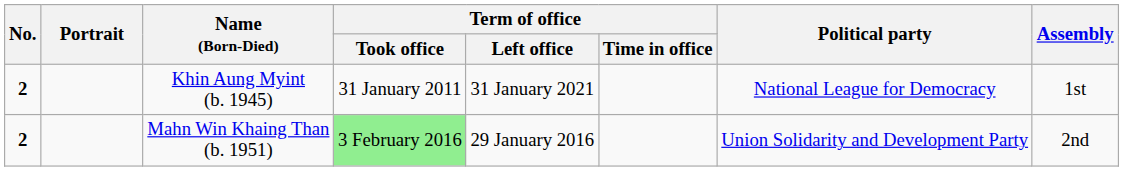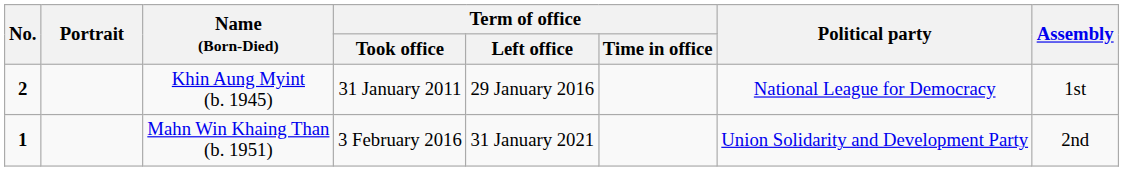(532, 89) 31 January 2021 -> (532, 89) 29 January 2016
(23, 140) 2 -> (23, 140) 1
(400, 140) lightgreen background -> (400, 140) no background
(532, 140) 29 January 2016 -> (532, 140) 31 January 2021
